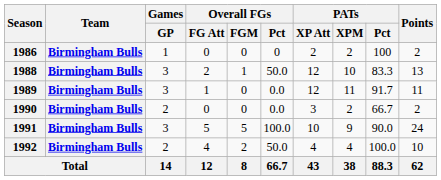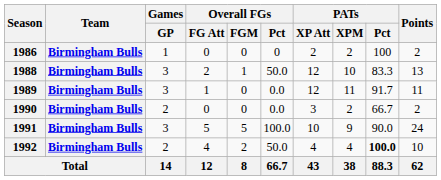(382, 147) normal -> (382, 147) bold
